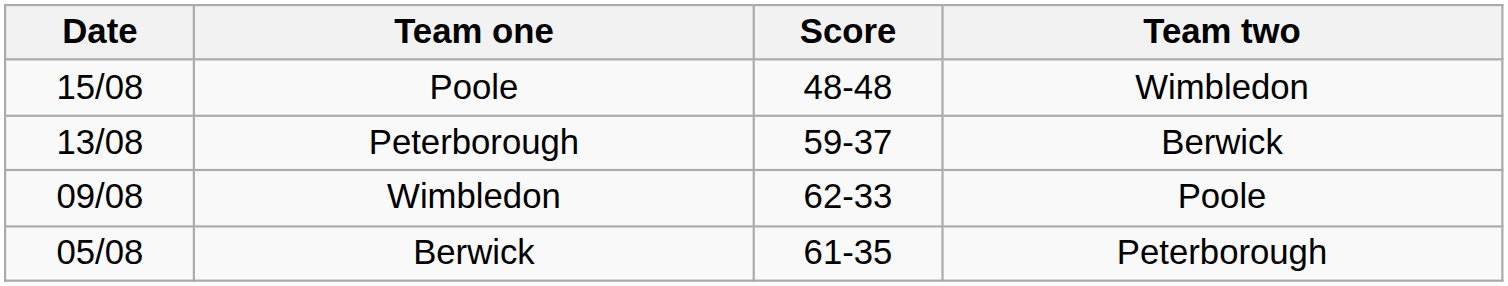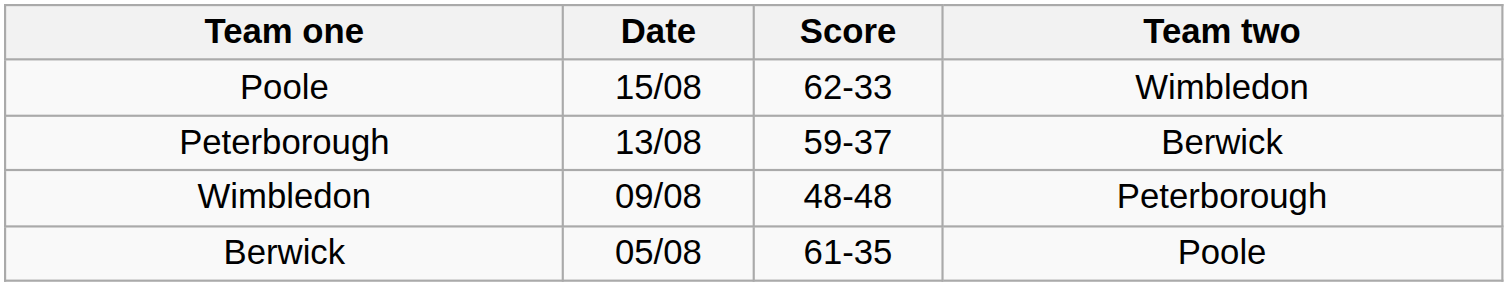columns swapped: (100, 32) <-> (474, 32)
(848, 87) 48-48 -> (848, 87) 62-33
(848, 197) 62-33 -> (848, 197) 48-48
(1222, 197) Poole -> (1222, 197) Peterborough
(1222, 252) Peterborough -> (1222, 252) Poole
